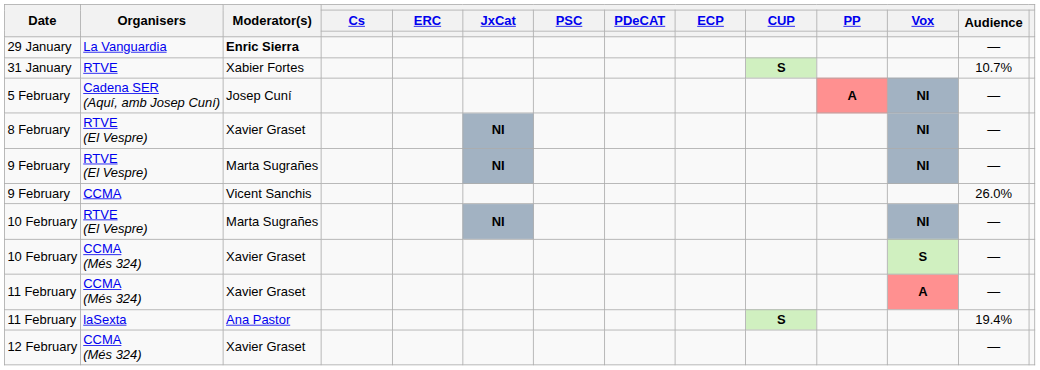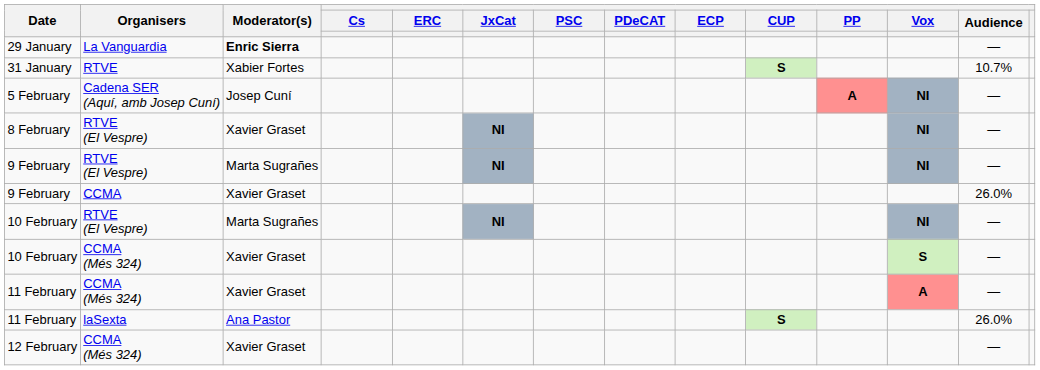(269, 193) Vicent Sanchis -> (266, 193) Xavier Graset
(994, 319) 19.4% -> (994, 319) 26.0%
